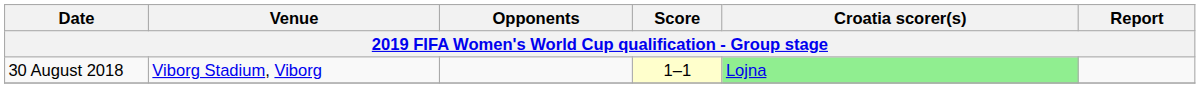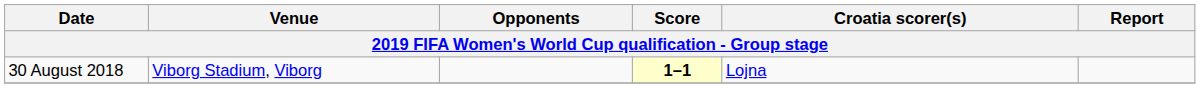(677, 70) normal -> (677, 70) bold
(746, 70) lightgreen background -> (746, 70) no background
